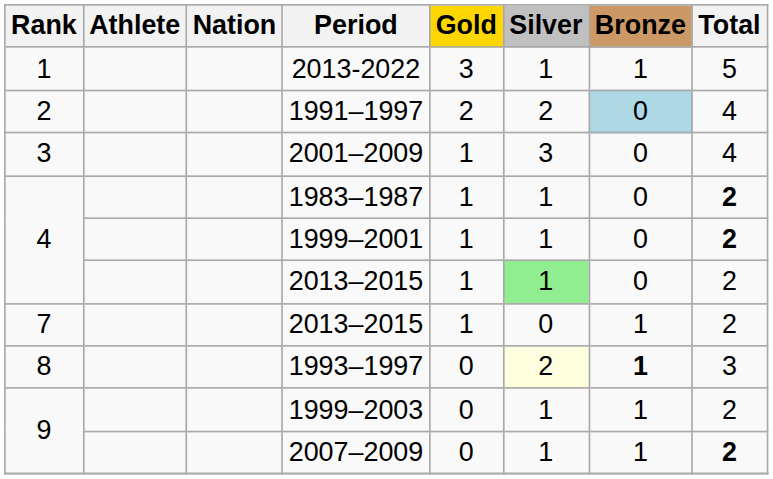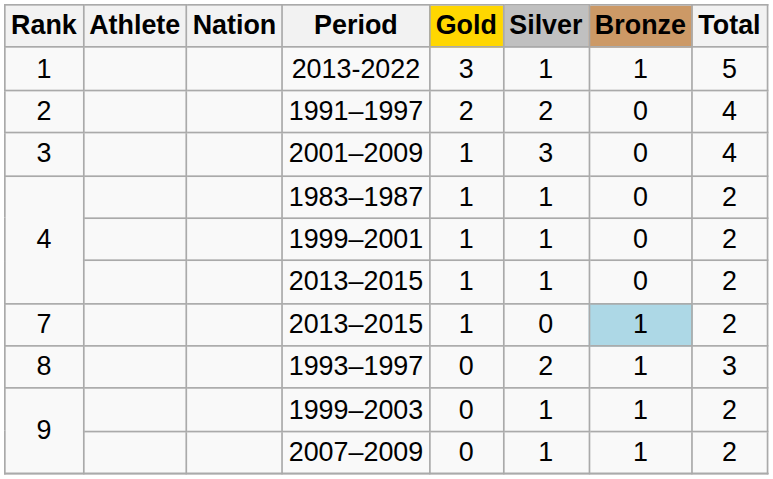(640, 111) lightblue background -> (640, 111) no background
(729, 196) bold -> (729, 196) normal
(729, 238) bold -> (729, 238) normal
(546, 281) lightgreen background -> (546, 281) no background
(640, 324) no background -> (640, 324) lightblue background
(546, 366) lightyellow background -> (546, 366) no background
(640, 366) bold -> (640, 366) normal
(729, 452) bold -> (729, 452) normal
